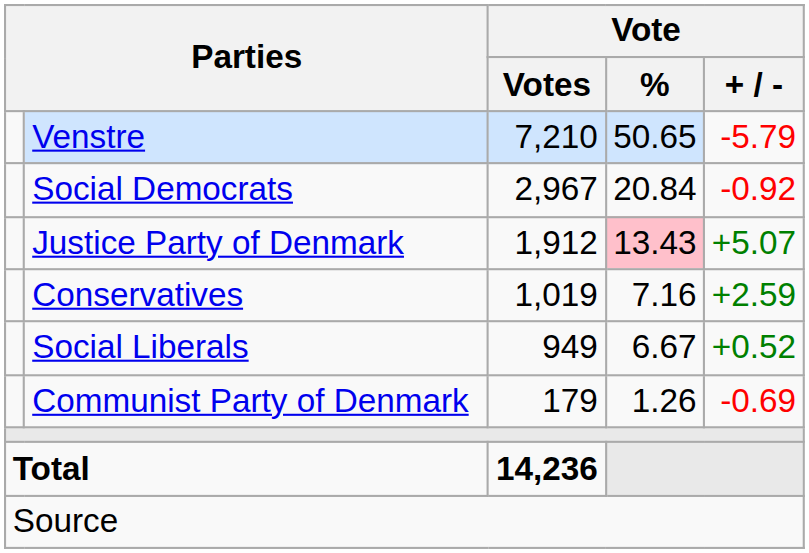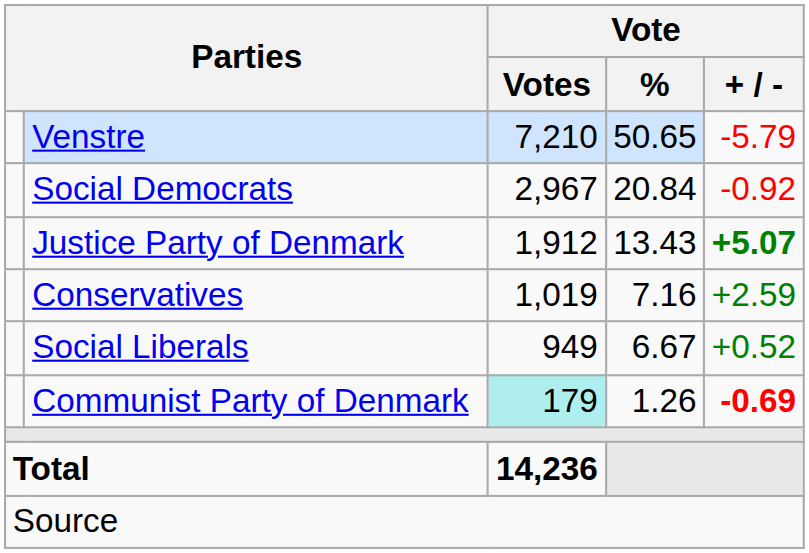(655, 242) pink background -> (655, 242) no background
(754, 242) normal -> (754, 242) bold
(570, 400) no background -> (570, 400) paleturquoise background
(758, 400) normal -> (758, 400) bold
